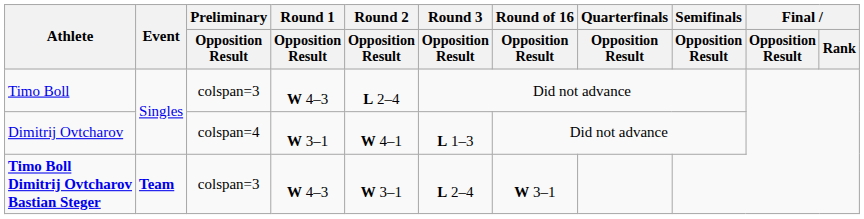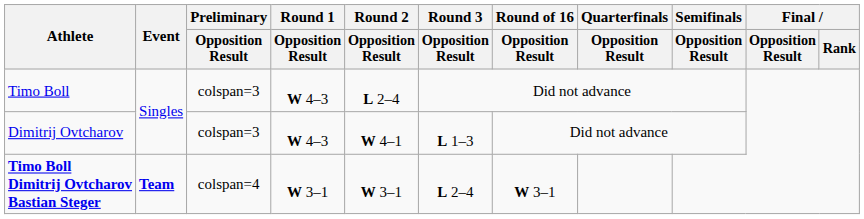(229, 133) colspan=4 -> (229, 133) colspan=3
(308, 142) W 3–1 -> (308, 142) W 4–3
(229, 184) colspan=3 -> (229, 184) colspan=4
(308, 193) W 4–3 -> (308, 193) W 3–1
